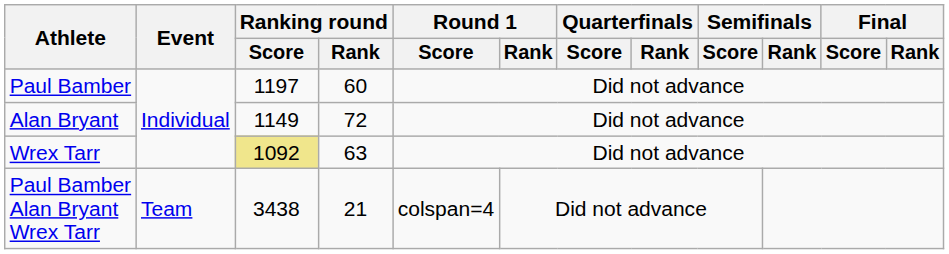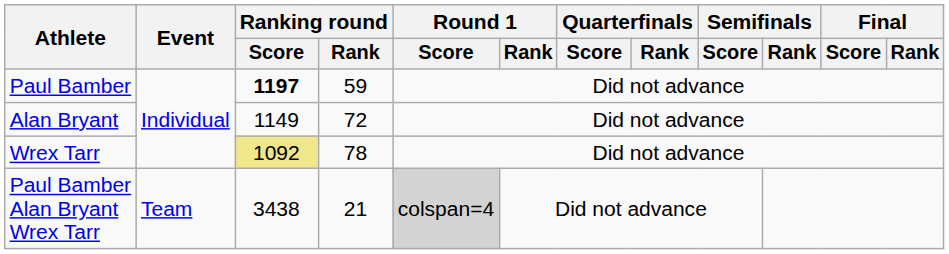(276, 86) normal -> (276, 86) bold
(355, 86) 60 -> (355, 86) 59
(355, 153) 63 -> (355, 153) 78
(446, 209) no background -> (446, 209) lightgrey background
